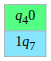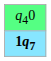(25, 43) normal -> (25, 43) bold
